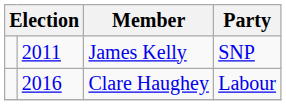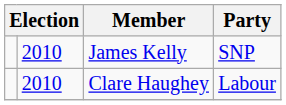(41, 52) 2011 -> (42, 52) 2010
(42, 83) 2016 -> (42, 83) 2010
